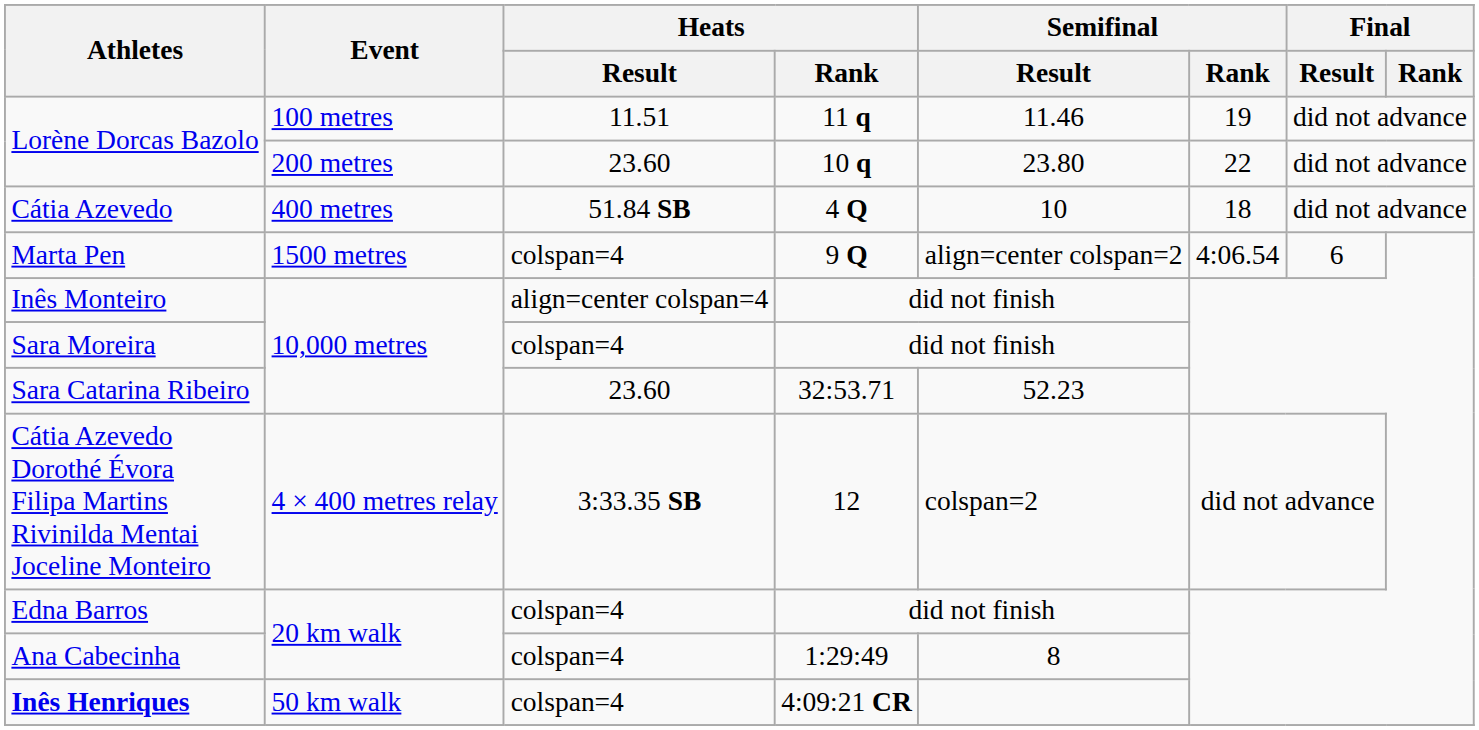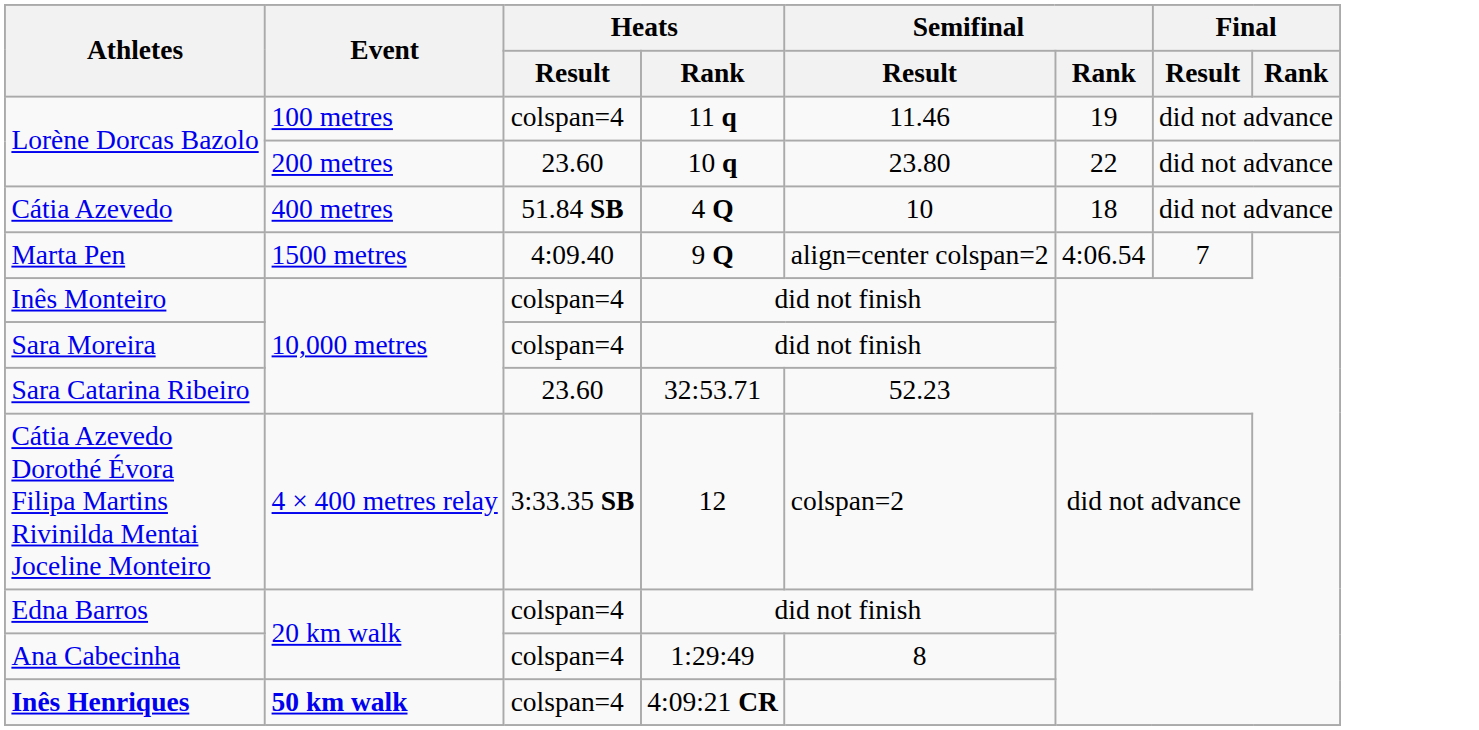(639, 118) 11.51 -> (567, 118) colspan=4
(567, 254) colspan=4 -> (573, 254) 4:09.40
(1337, 254) 6 -> (1203, 254) 7
(639, 299) align=center colspan=4 -> (567, 299) colspan=4
(336, 701) normal -> (340, 701) bold
